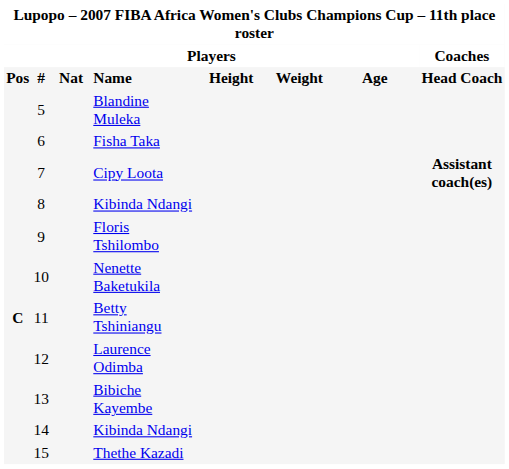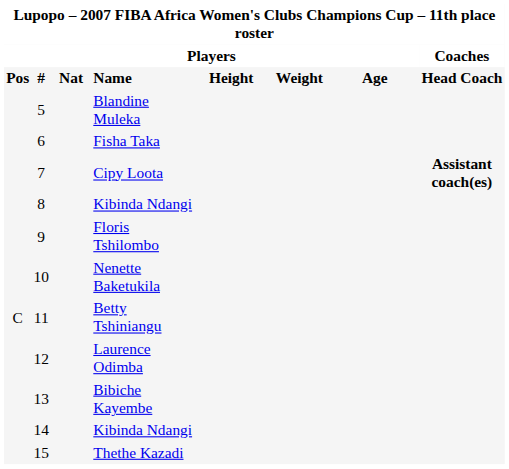(18, 317) bold -> (18, 317) normal
